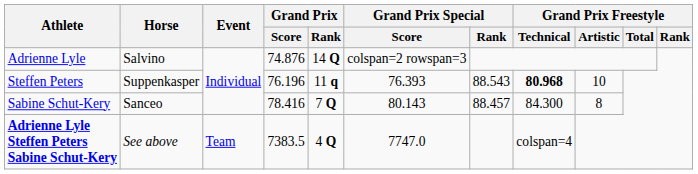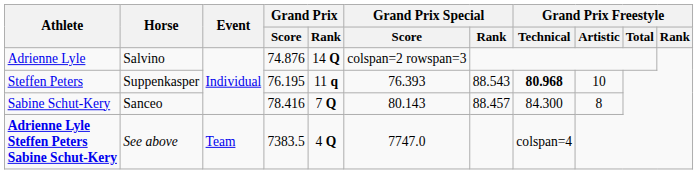(286, 81) 76.196 -> (286, 81) 76.195
